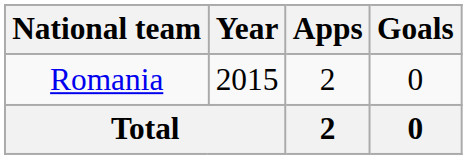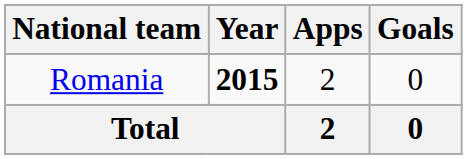(247, 79) normal -> (247, 79) bold
